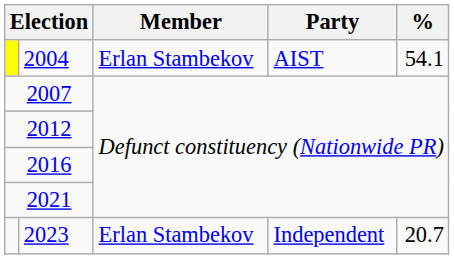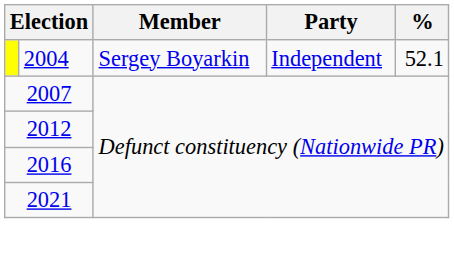(176, 57) Erlan Stambekov -> (174, 57) Sergey Boyarkin
(298, 57) AIST -> (327, 57) Independent
(424, 57) 54.1 -> (424, 57) 52.1
- row: (46, 235)
